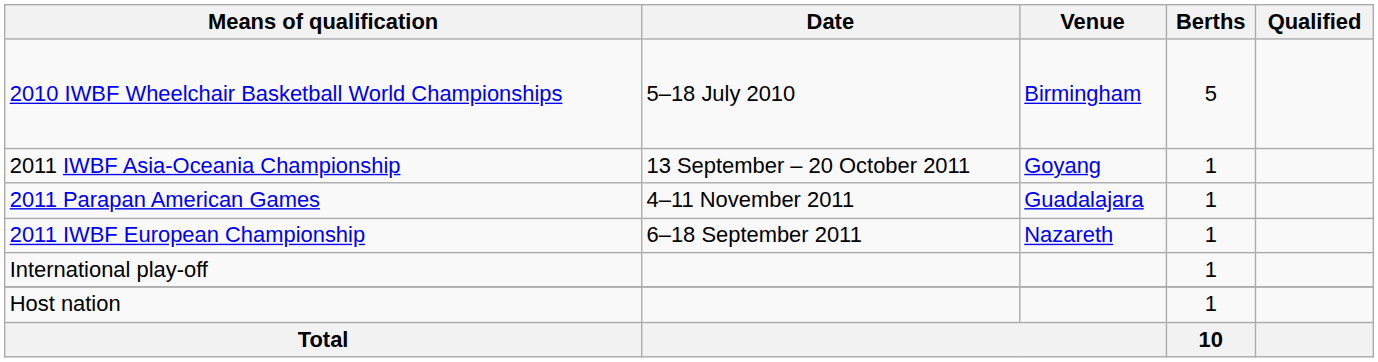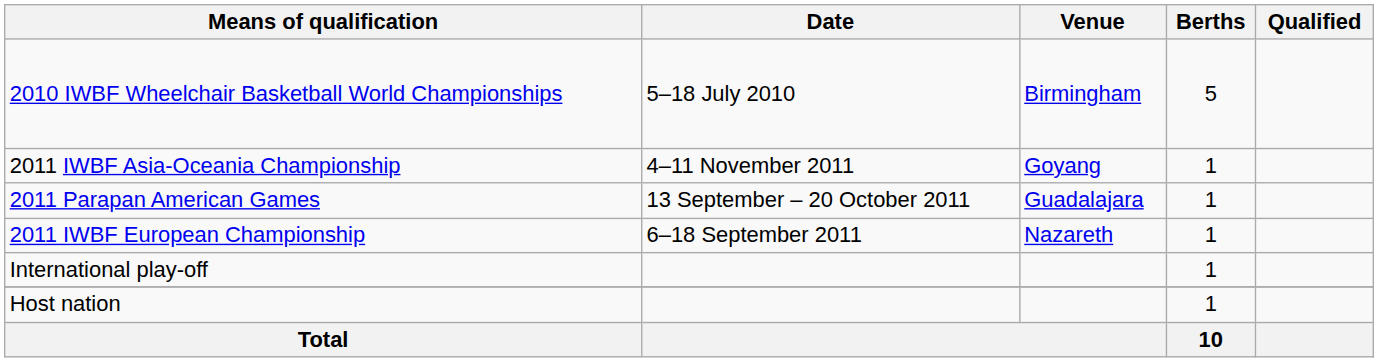(808, 165) 13 September – 20 October 2011 -> (750, 165) 4–11 November 2011
(750, 200) 4–11 November 2011 -> (808, 200) 13 September – 20 October 2011
